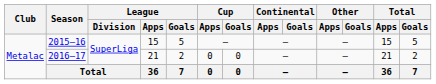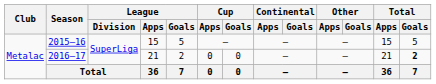(415, 56) normal -> (415, 56) bold
